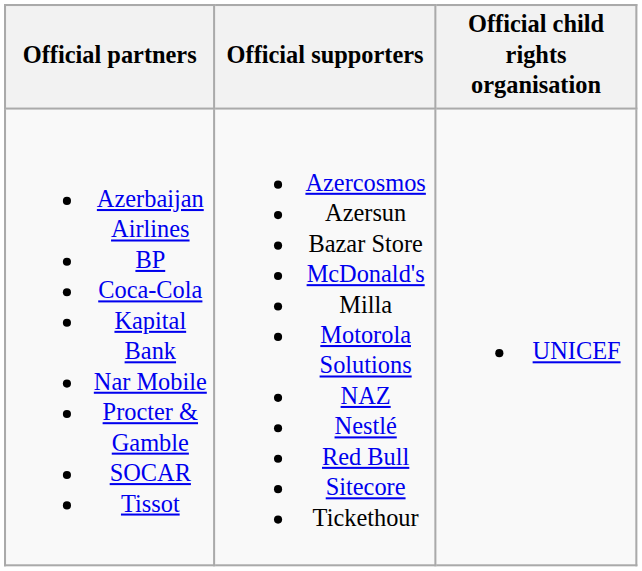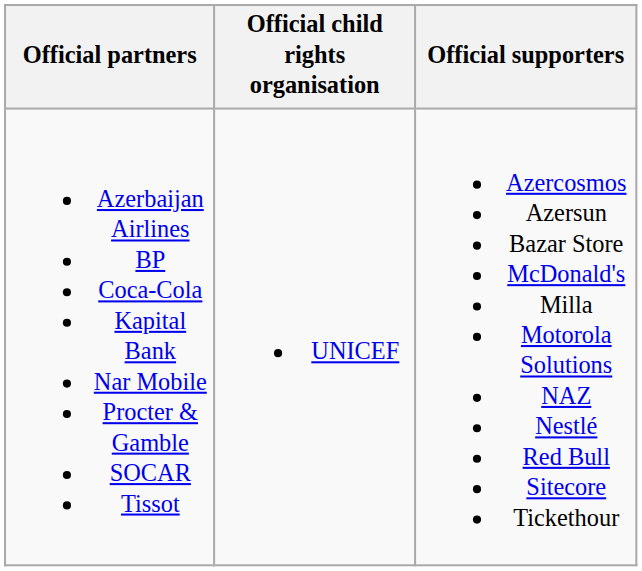columns swapped: (325, 56) <-> (536, 56)
